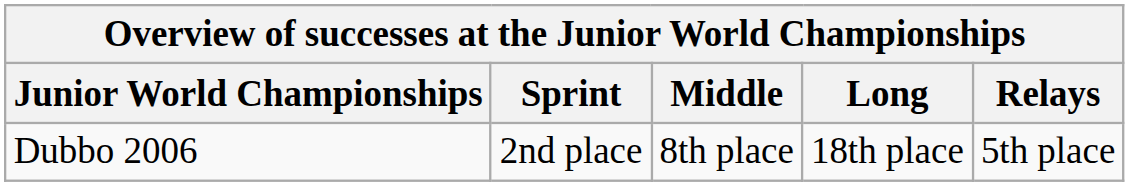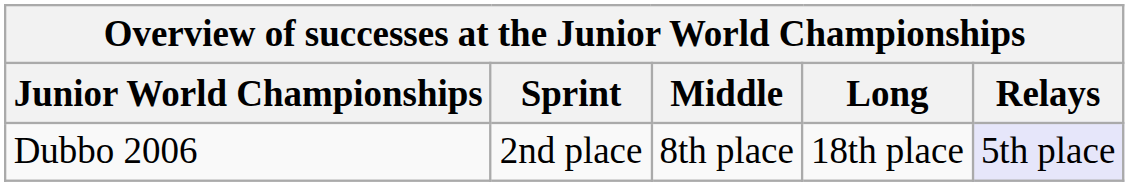(1048, 151) no background -> (1048, 151) lavender background
